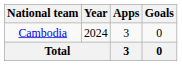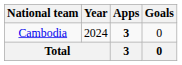(126, 32) normal -> (126, 32) bold
